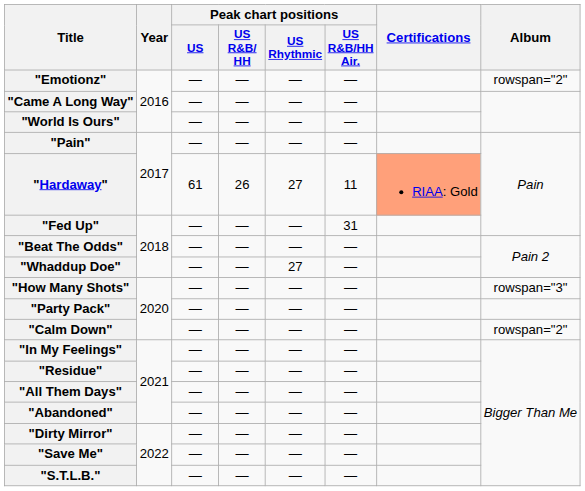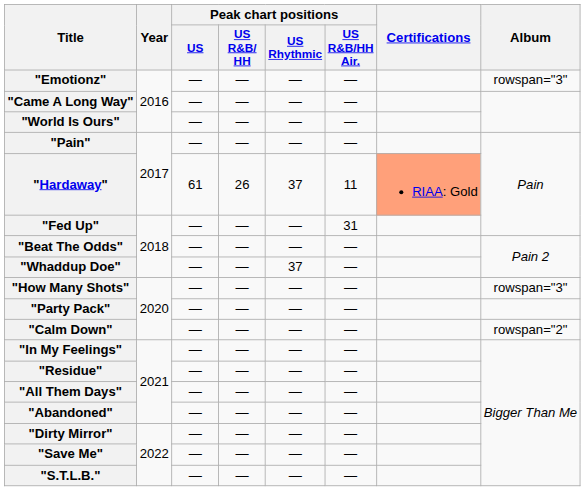(530, 80) rowspan="2" -> (530, 80) rowspan="3"
(295, 184) 27 -> (295, 184) 37
(295, 267) 27 -> (295, 267) 37
